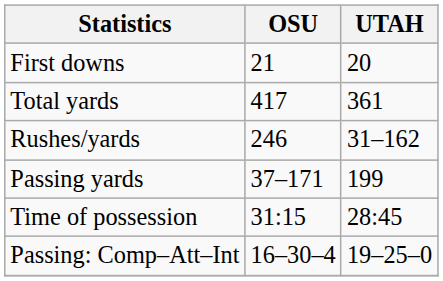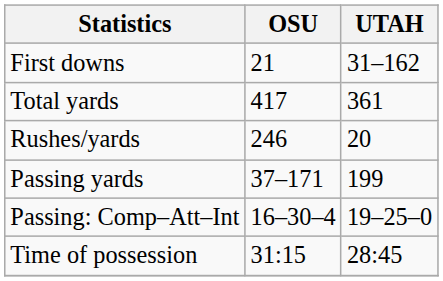(359, 62) 20 -> (383, 62) 31–162
(383, 139) 31–162 -> (359, 139) 20
rows swapped: (125, 255) <-> (104, 216)
